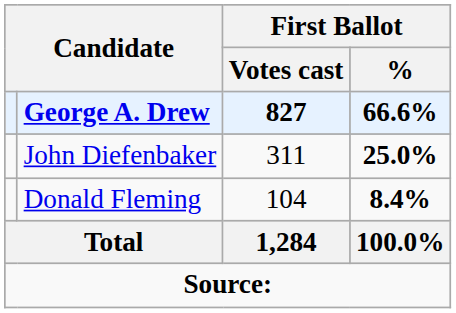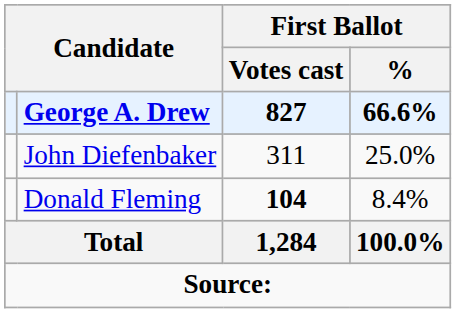(400, 155) bold -> (400, 155) normal
(286, 198) normal -> (286, 198) bold
(400, 198) bold -> (400, 198) normal
